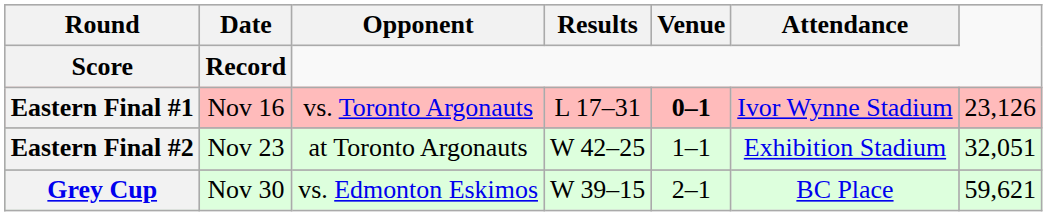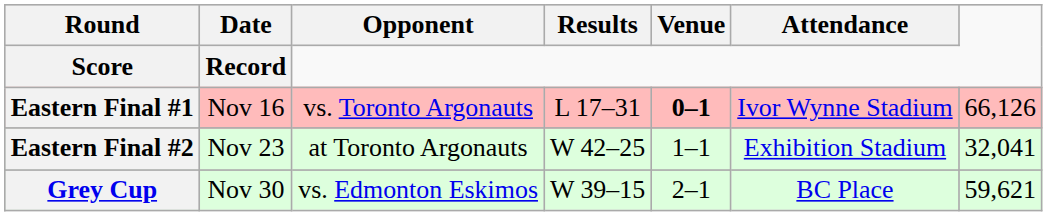(1000, 107) 23,126 -> (1000, 107) 66,126
(1000, 148) 32,051 -> (1000, 148) 32,041
